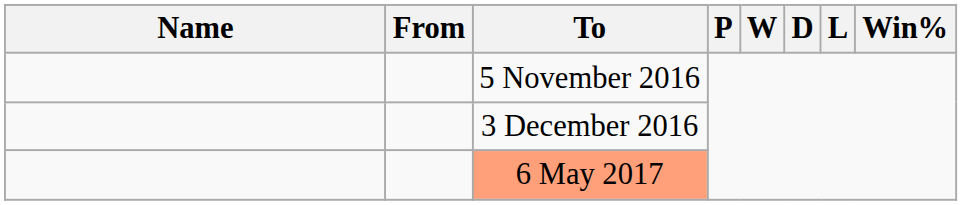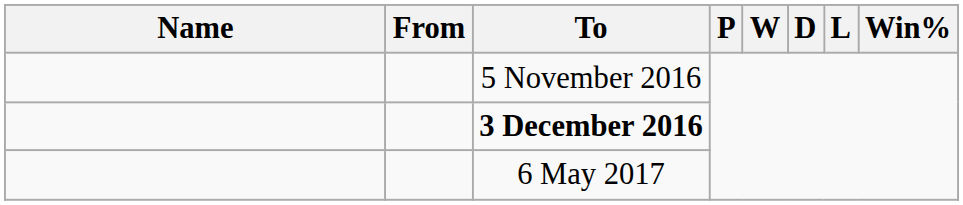(590, 125) normal -> (591, 125) bold
(590, 174) lightsalmon background -> (591, 174) no background
